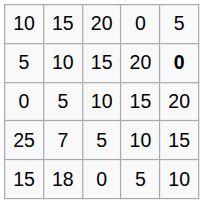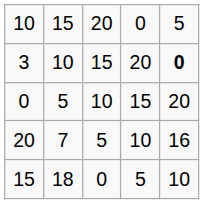(24, 62) 5 -> (24, 62) 3
(24, 140) 25 -> (24, 140) 20
(179, 140) 15 -> (179, 140) 16
